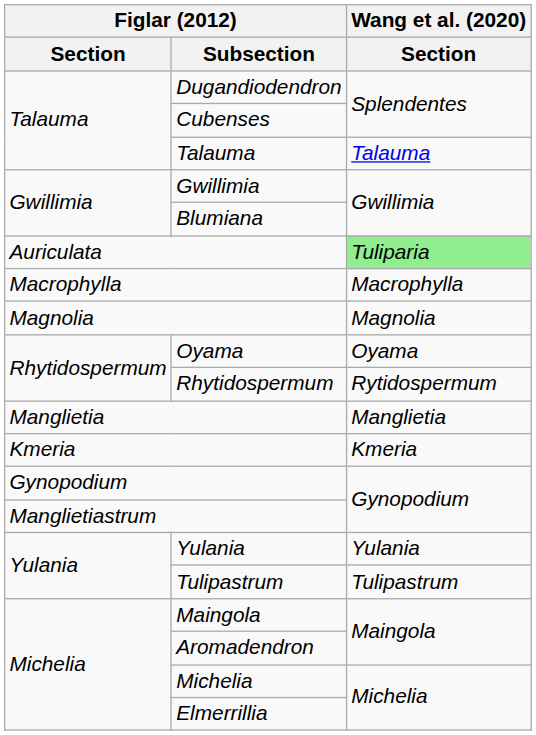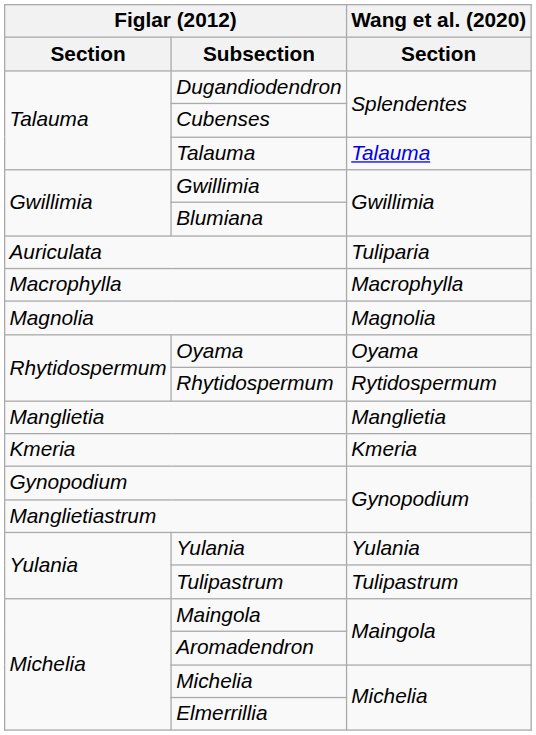(390, 251) lightgreen background -> (390, 251) no background
